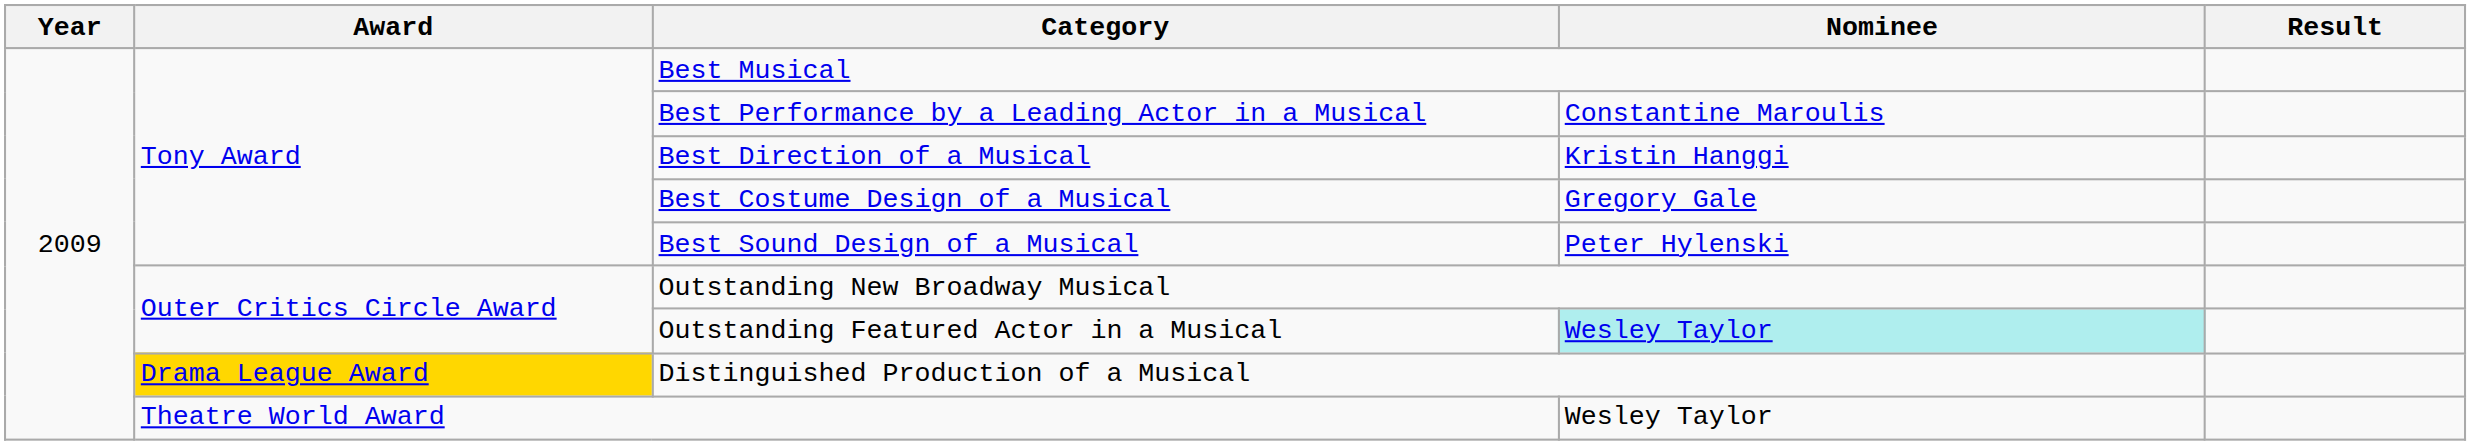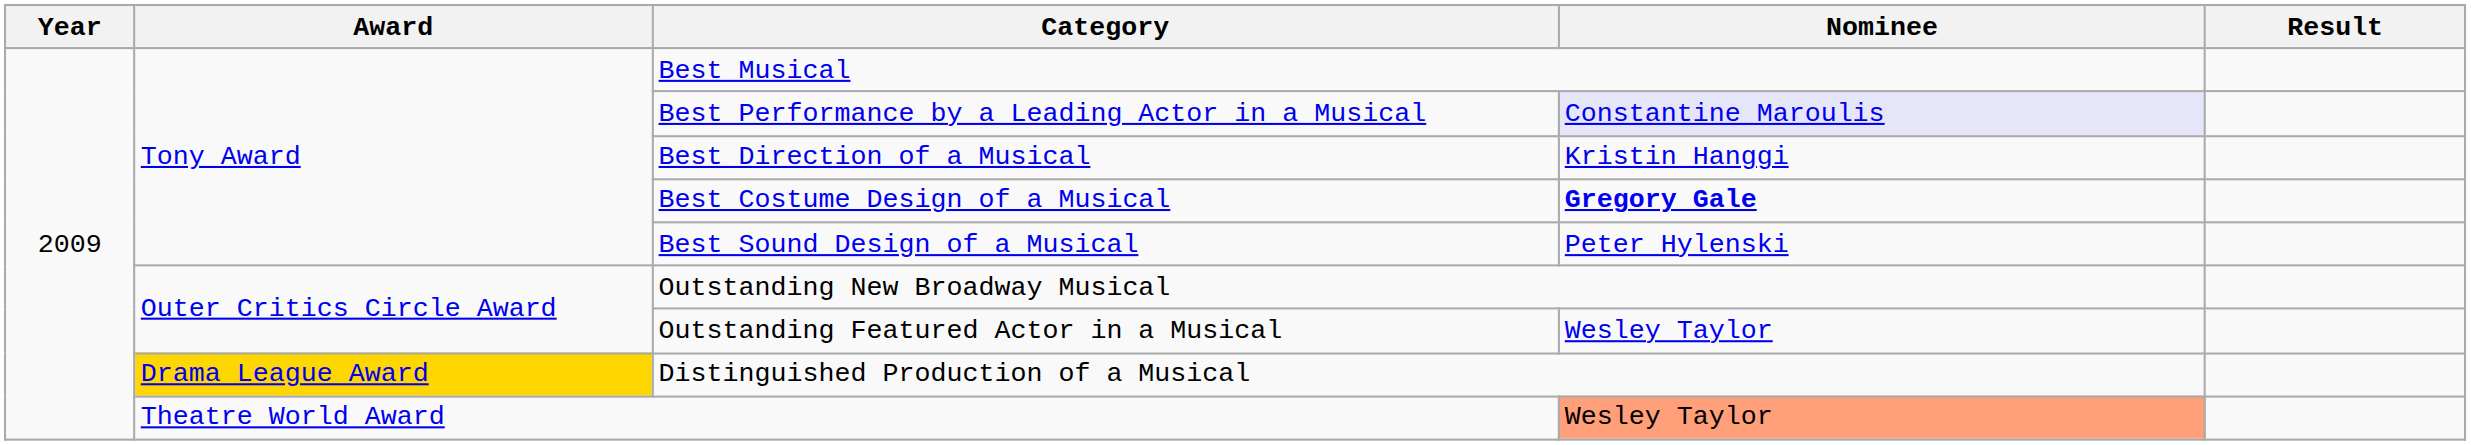(1725, 114) no background -> (1725, 114) lavender background
(1661, 200) normal -> (1661, 200) bold
(1669, 331) paleturquoise background -> (1669, 331) no background
(1669, 418) no background -> (1669, 418) lightsalmon background
